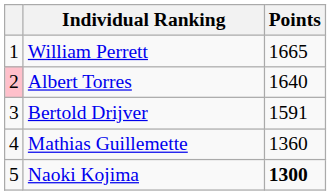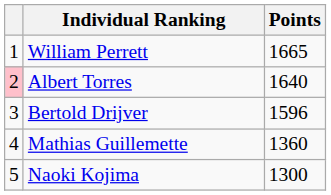(288, 112) 1591 -> (288, 112) 1596
(288, 174) bold -> (288, 174) normal
